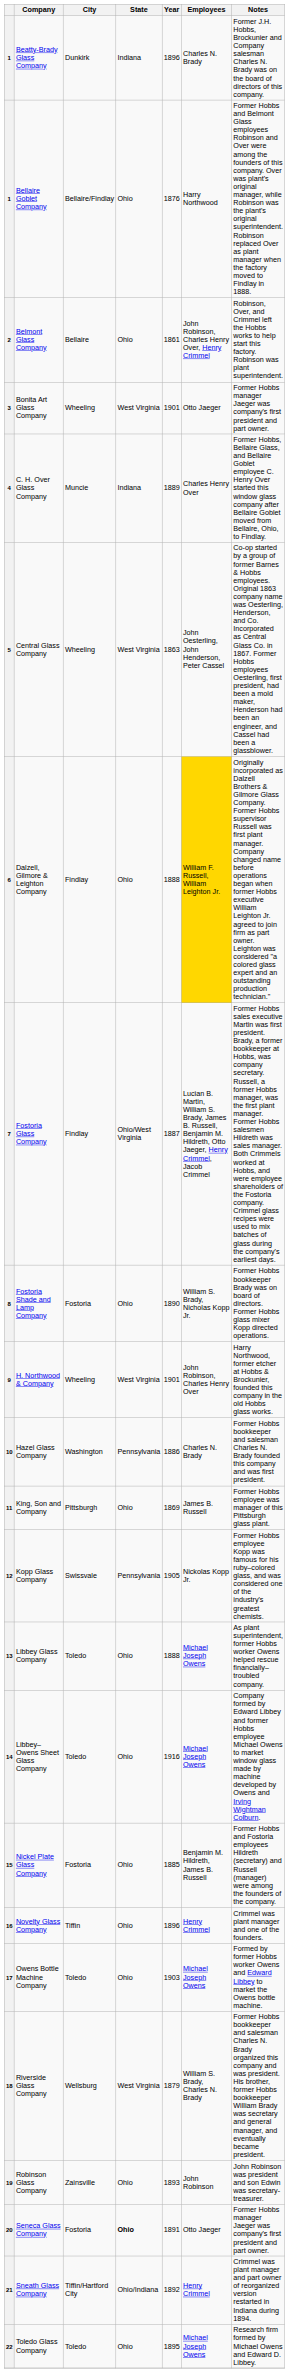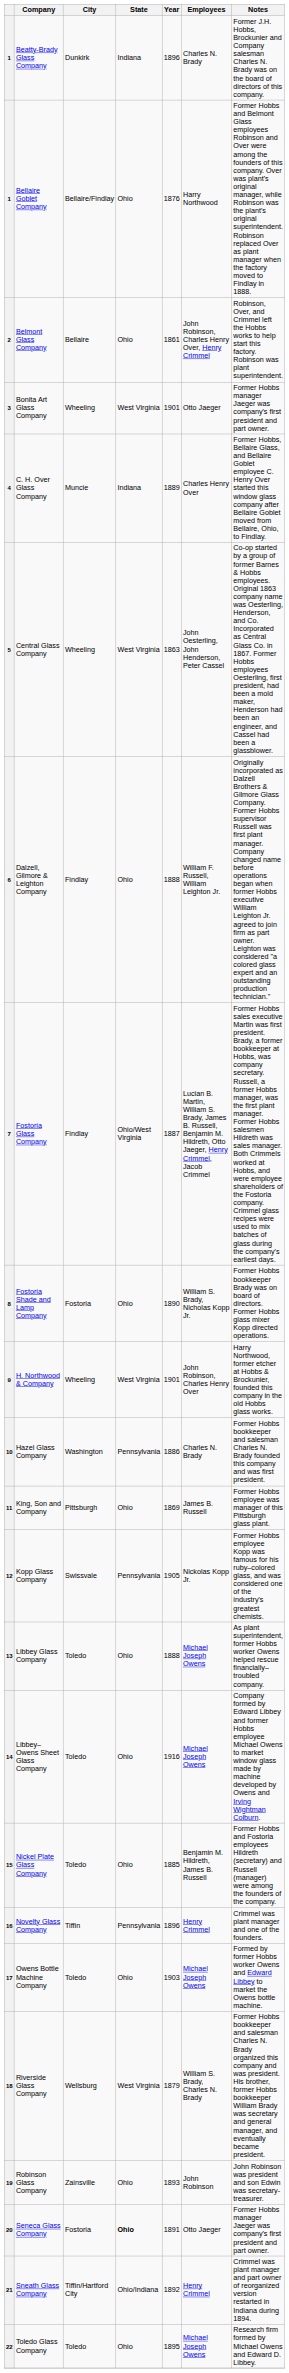(202, 879) gold background -> (202, 879) no background
(78, 1865) Fostoria -> (76, 1865) Toledo
(125, 1925) Ohio -> (139, 1925) Pennsylvania
